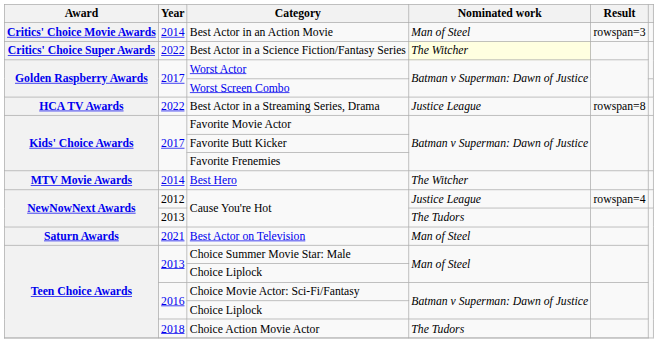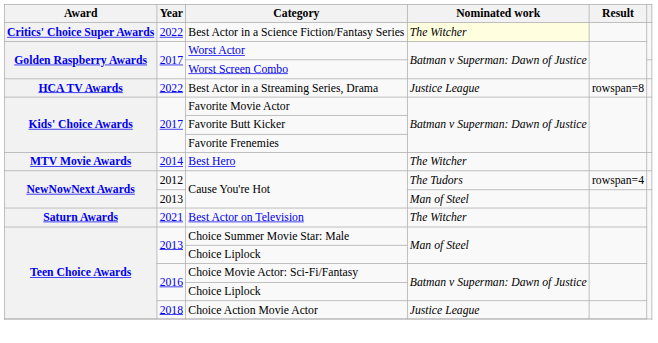- row: (173, 32)
(446, 198) Justice League -> (436, 180) The Tudors
(438, 217) The Tudors -> (439, 198) Man of Steel
(441, 236) Man of Steel -> (438, 217) The Witcher
(438, 328) The Tudors -> (445, 310) Justice League
